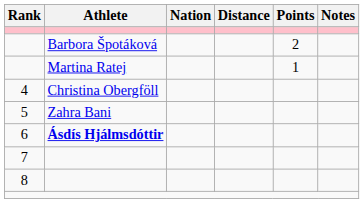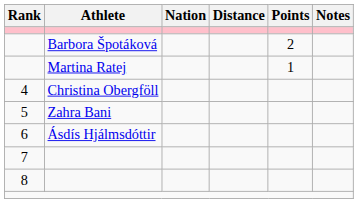(105, 135) bold -> (102, 135) normal
